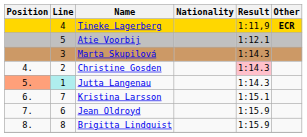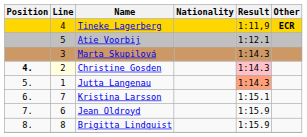(27, 68) normal -> (27, 68) bold
(63, 68) no background -> (63, 68) lightyellow background
(27, 82) lightsalmon background -> (27, 82) no background
(63, 82) paleturquoise background -> (63, 82) no background
(254, 82) no background -> (254, 82) lightsalmon background
